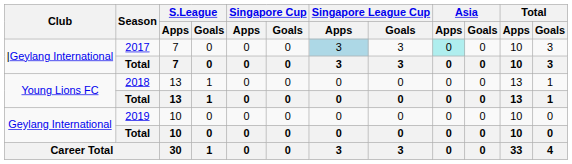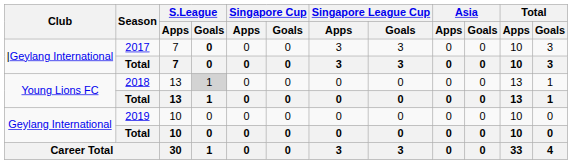(209, 47) normal -> (209, 47) bold
(339, 47) lightblue background -> (339, 47) no background
(449, 47) paleturquoise background -> (449, 47) no background
(209, 82) no background -> (209, 82) lightgrey background
